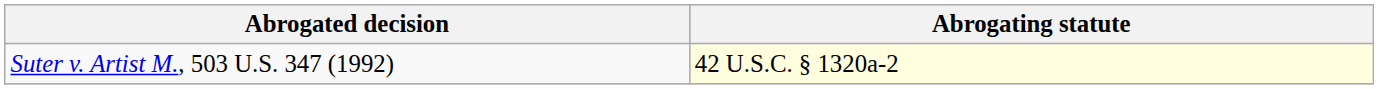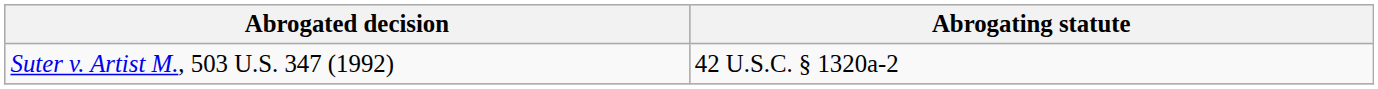(797, 63) lightyellow background -> (797, 63) no background
